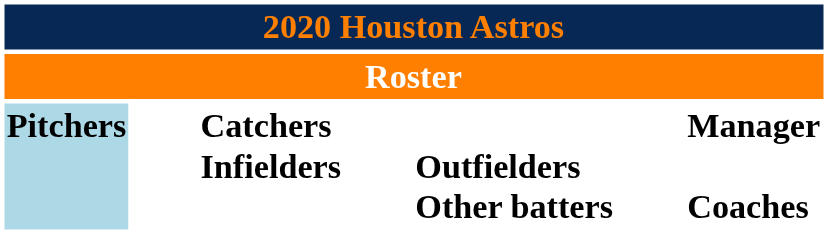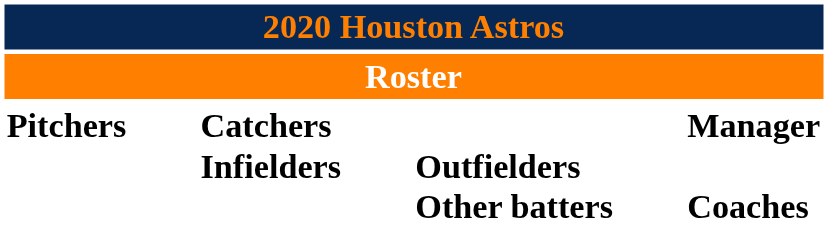(67, 125) lightblue background -> (67, 125) no background
